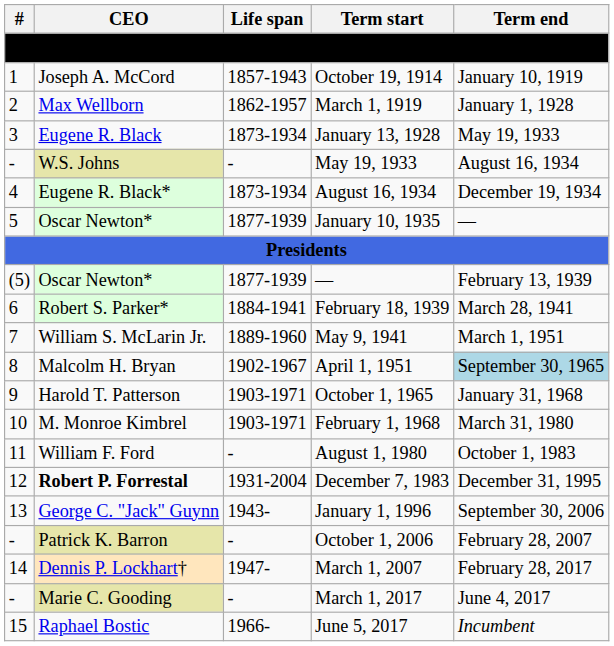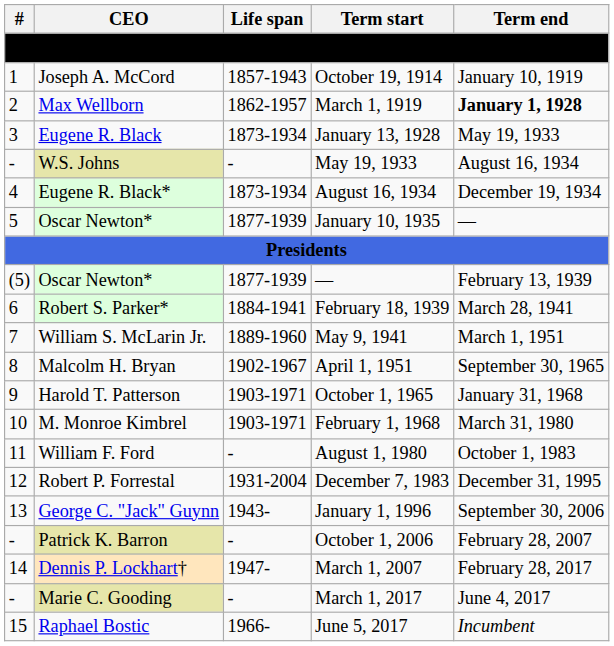(516, 105) normal -> (520, 105) bold
(531, 366) lightblue background -> (531, 366) no background
(113, 481) bold -> (107, 481) normal
